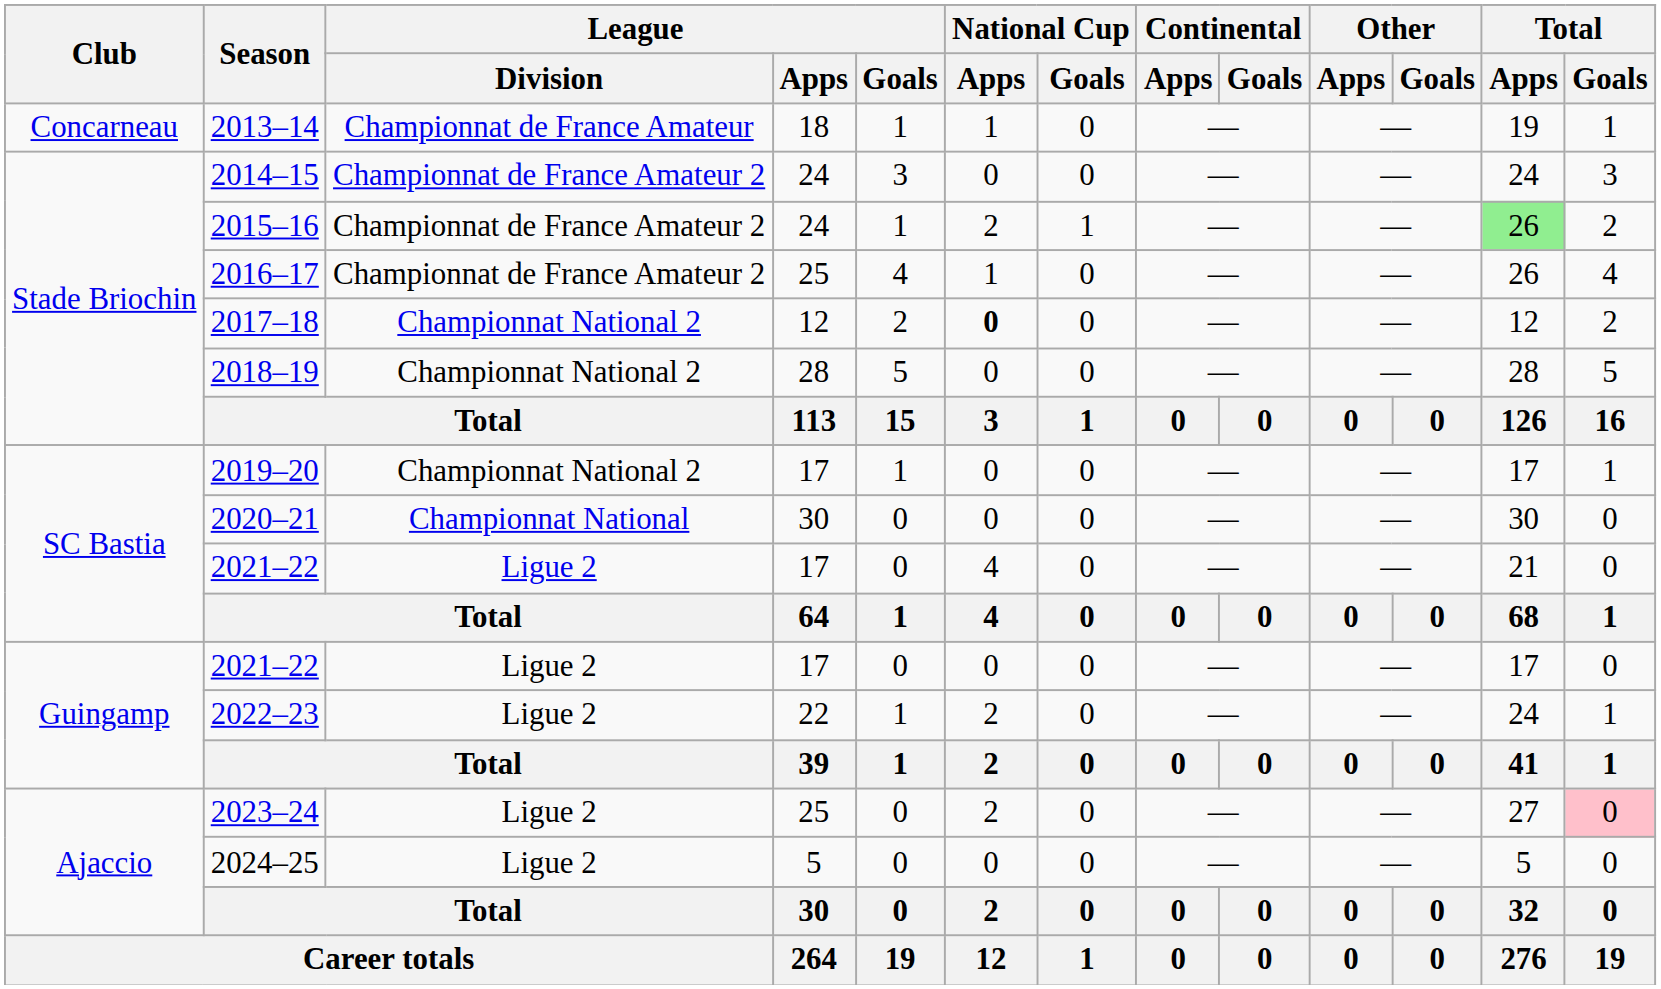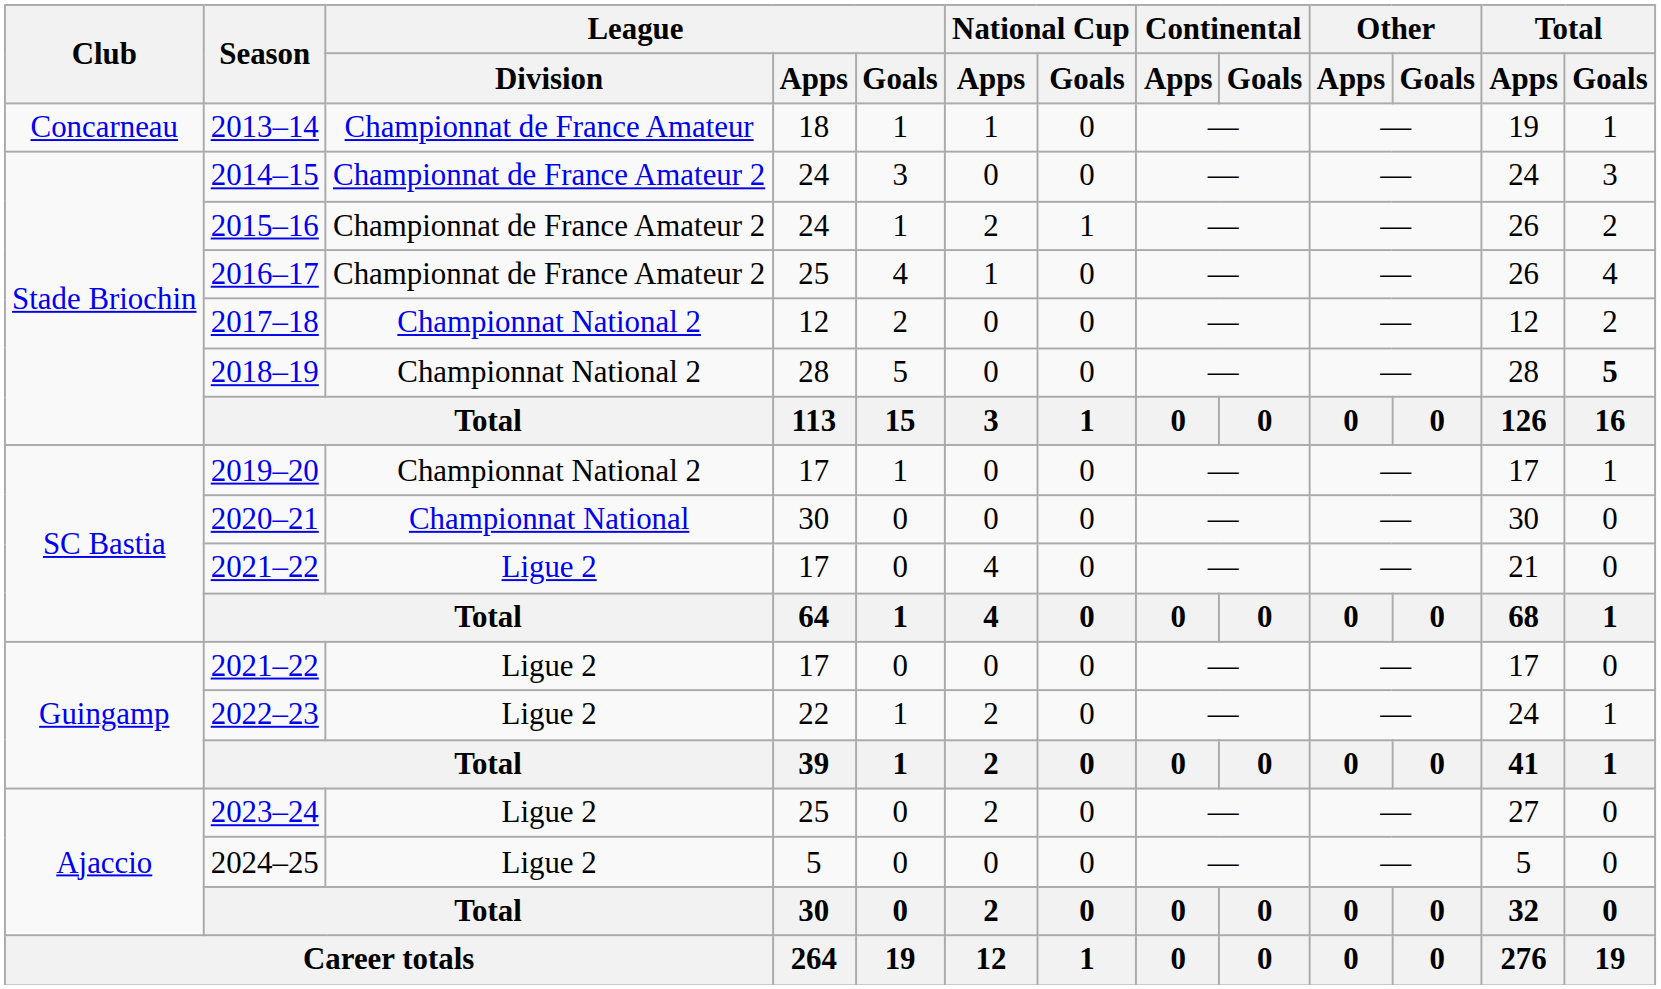(1524, 224) lightgreen background -> (1524, 224) no background
(991, 322) bold -> (991, 322) normal
(1610, 371) normal -> (1610, 371) bold
(1610, 812) pink background -> (1610, 812) no background
